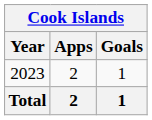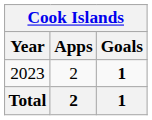(122, 73) normal -> (122, 73) bold
